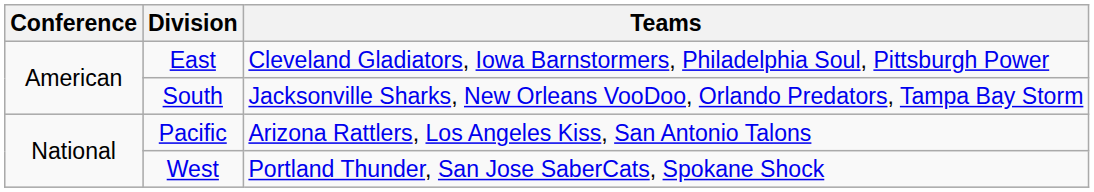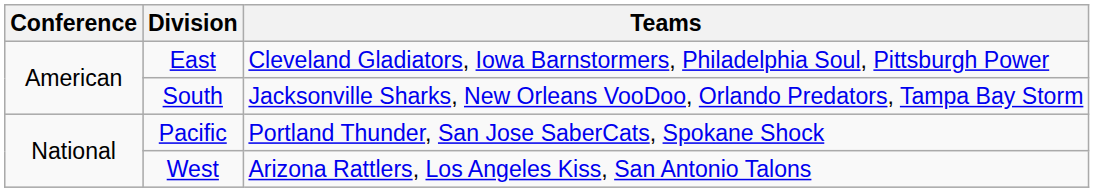(530, 133) Arizona Rattlers, Los Angeles Kiss, San Antonio Talons -> (536, 133) Portland Thunder, San Jose SaberCats, Spokane Shock
(536, 170) Portland Thunder, San Jose SaberCats, Spokane Shock -> (530, 170) Arizona Rattlers, Los Angeles Kiss, San Antonio Talons
